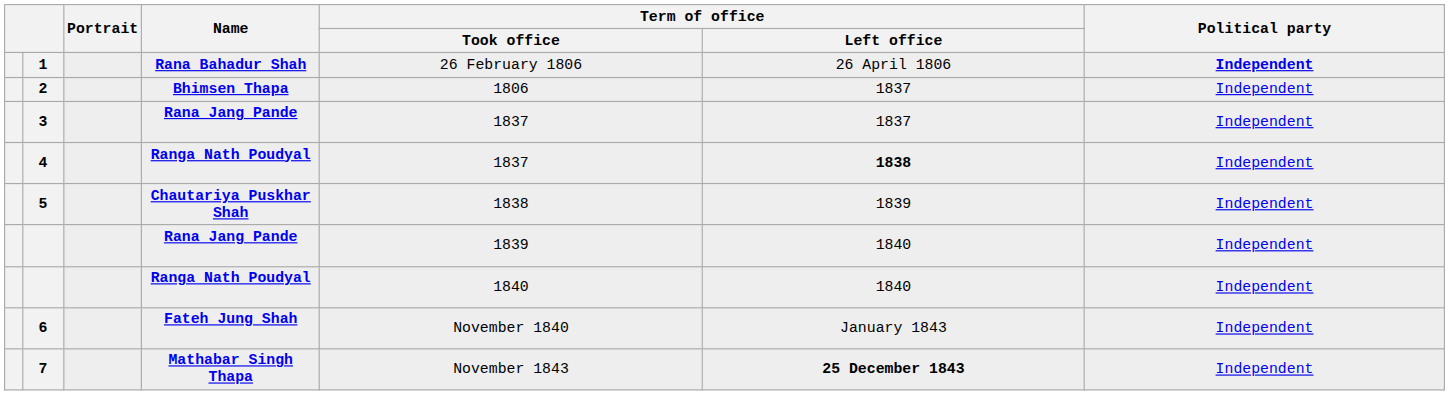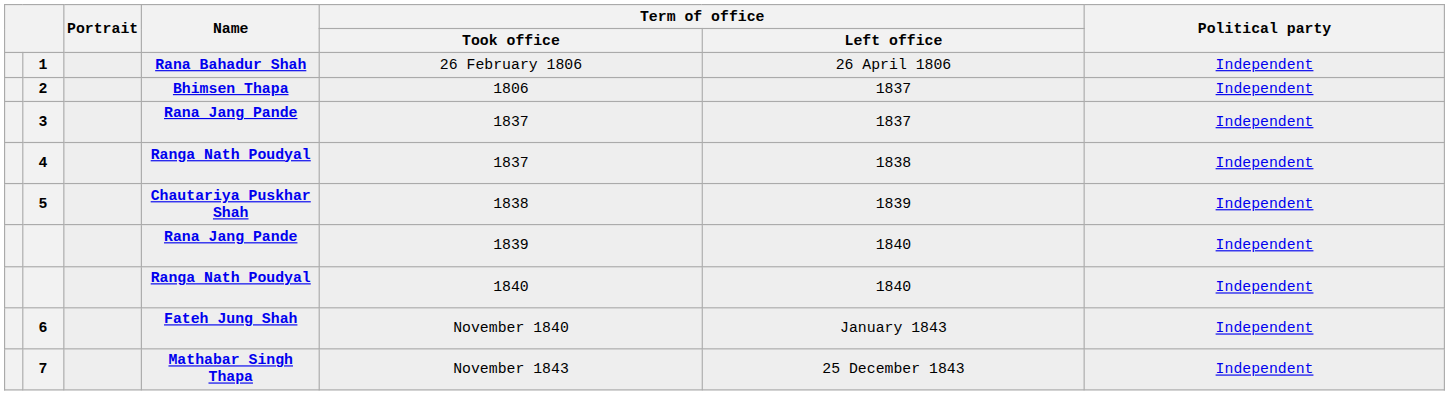(1265, 65) bold -> (1265, 65) normal
(893, 163) bold -> (893, 163) normal
(893, 369) bold -> (893, 369) normal
